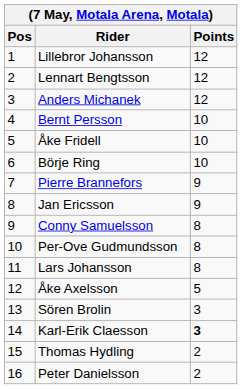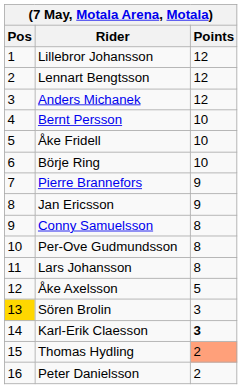(15, 309) no background -> (15, 309) gold background
(197, 352) no background -> (197, 352) lightsalmon background
